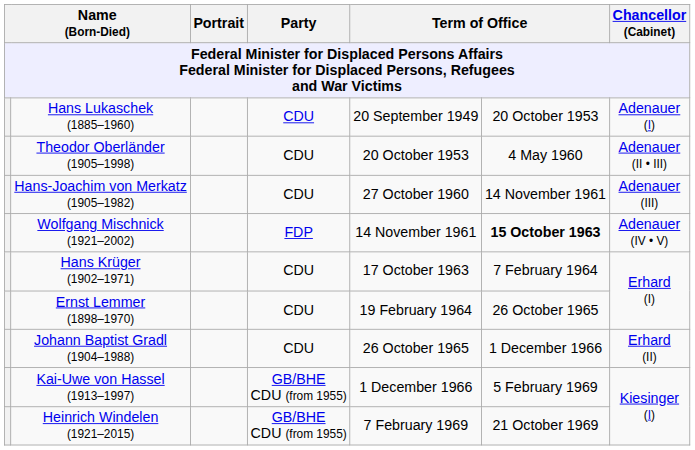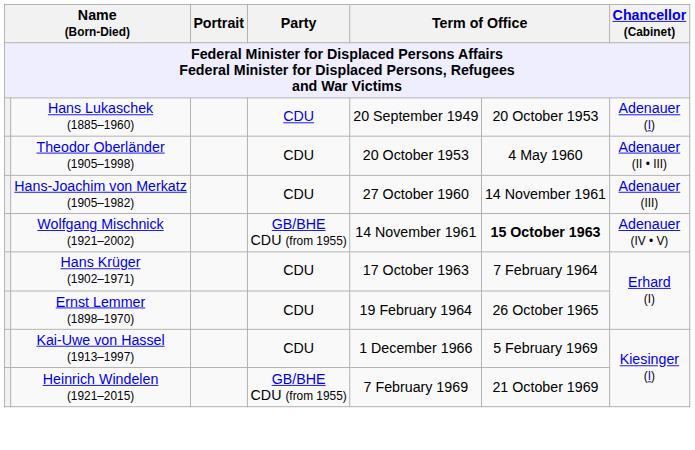(299, 232) FDP -> (299, 232) GB/BHE CDU (from 1955)
- row: (101, 348)
(299, 387) GB/BHE CDU (from 1955) -> (299, 348) CDU
